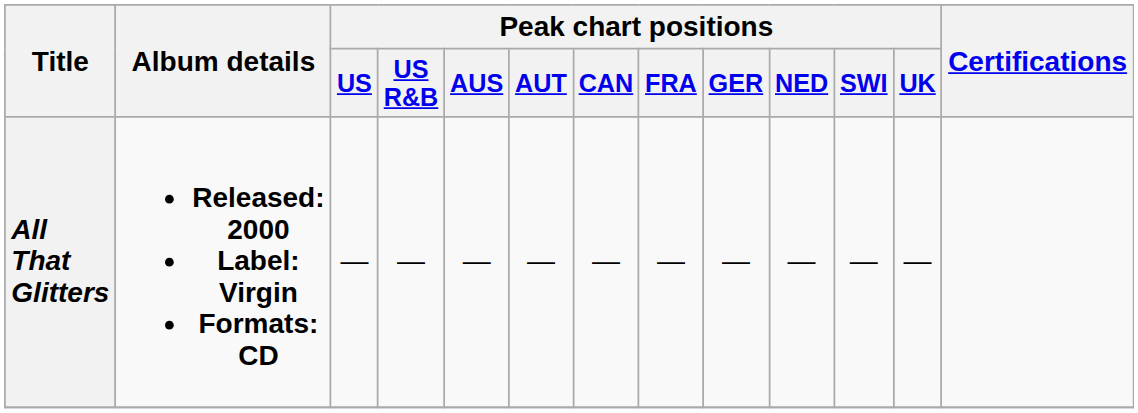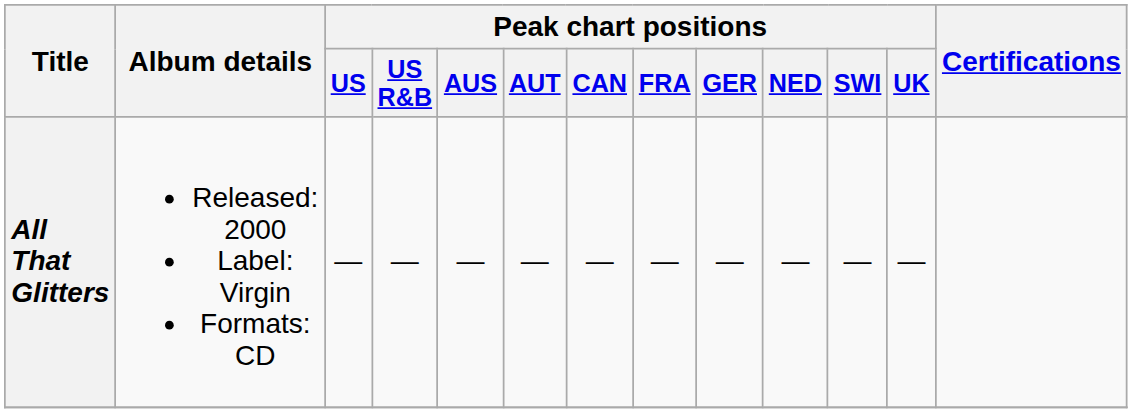(223, 278) bold -> (220, 278) normal
